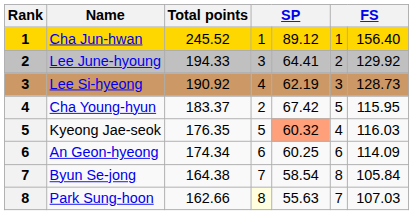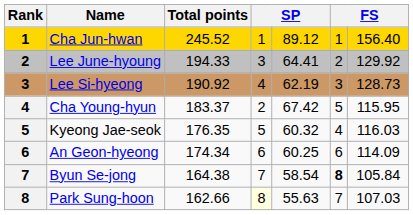(301, 130) lightsalmon background -> (301, 130) no background
(339, 175) normal -> (339, 175) bold
